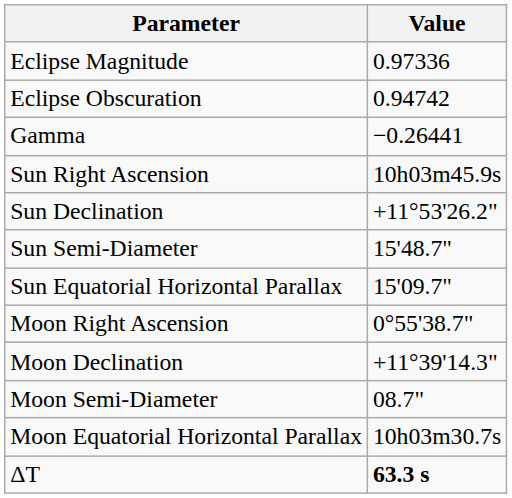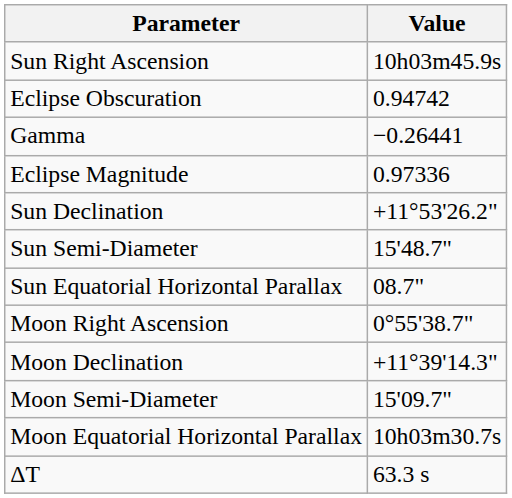rows swapped: (99, 60) <-> (110, 173)
(412, 286) 15'09.7" -> (398, 286) 08.7"
(398, 398) 08.7" -> (412, 398) 15'09.7"
(401, 473) bold -> (401, 473) normal
